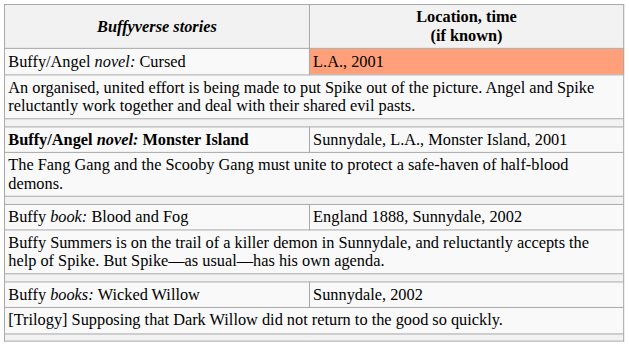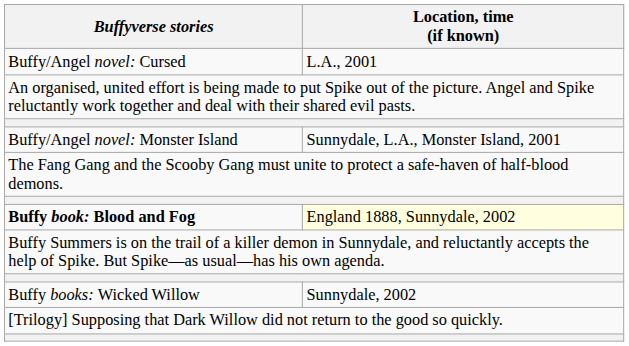(348, 61) lightsalmon background -> (342, 61) no background
(128, 139) bold -> (123, 139) normal
(98, 216) normal -> (102, 216) bold
(418, 216) no background -> (411, 216) lightyellow background
